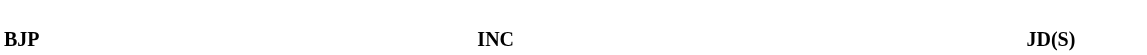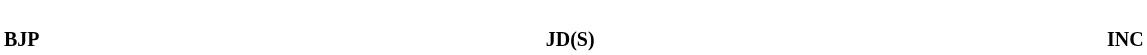columns swapped: (1051, 11) <-> (496, 11)
